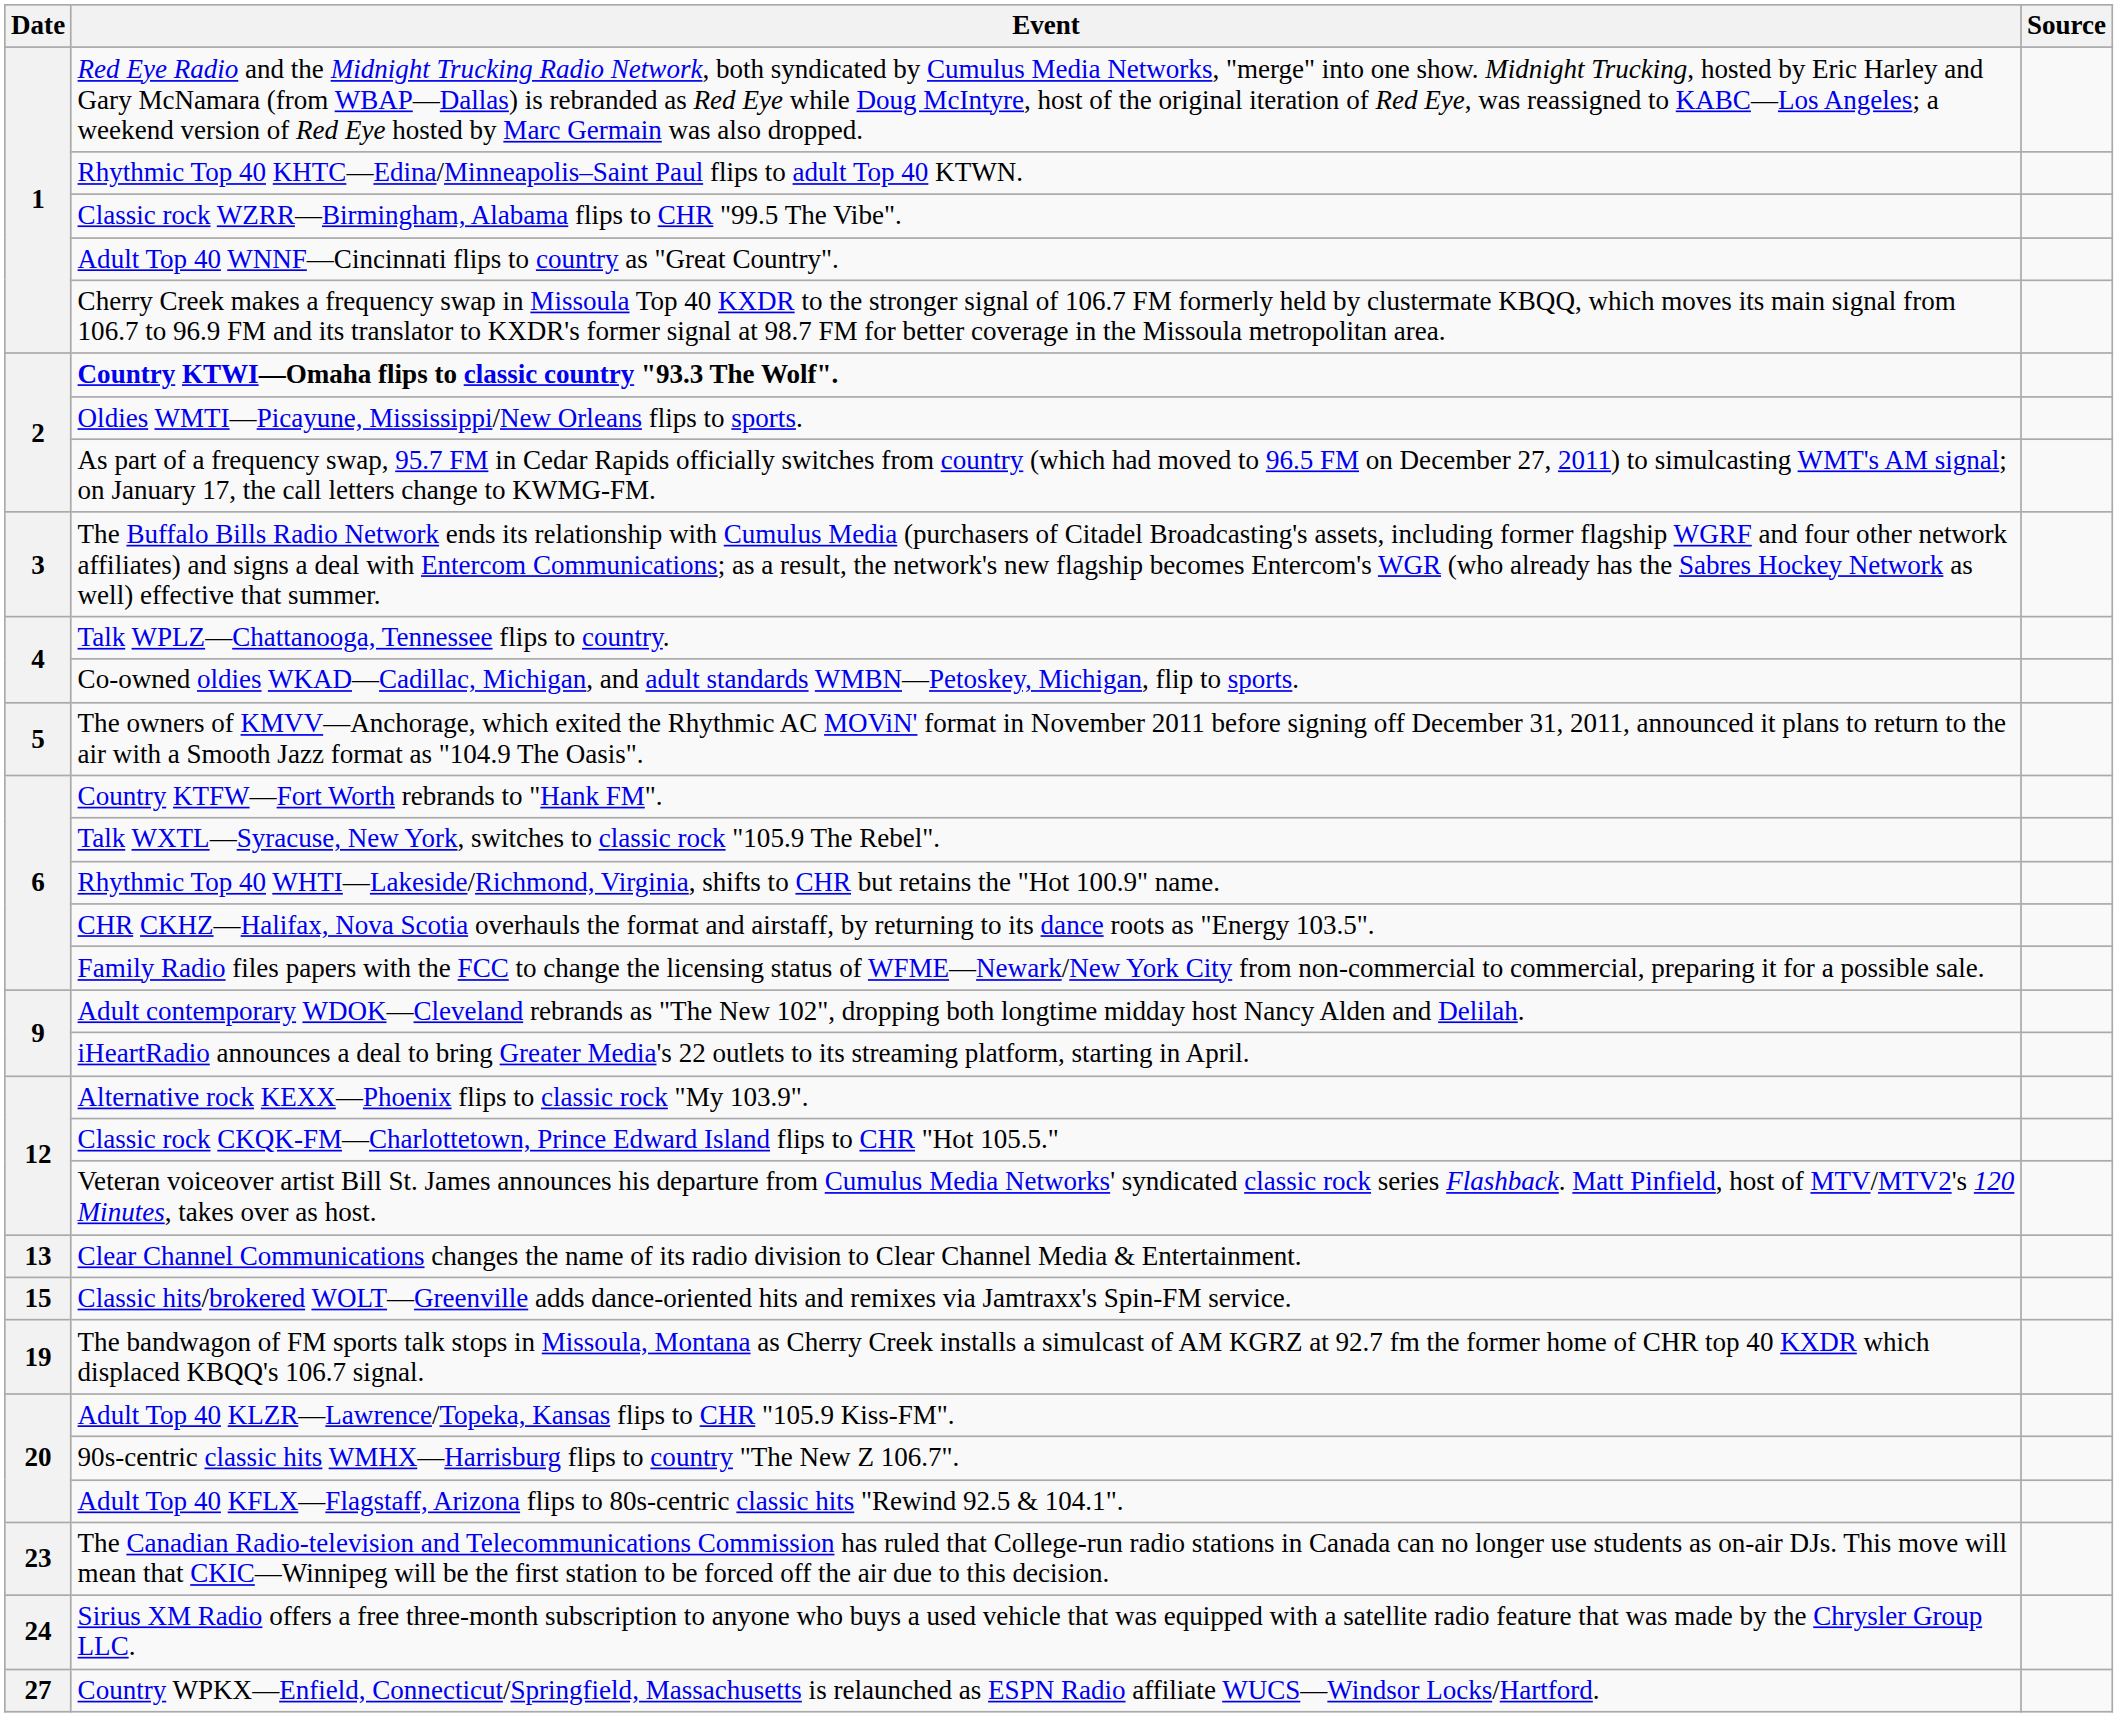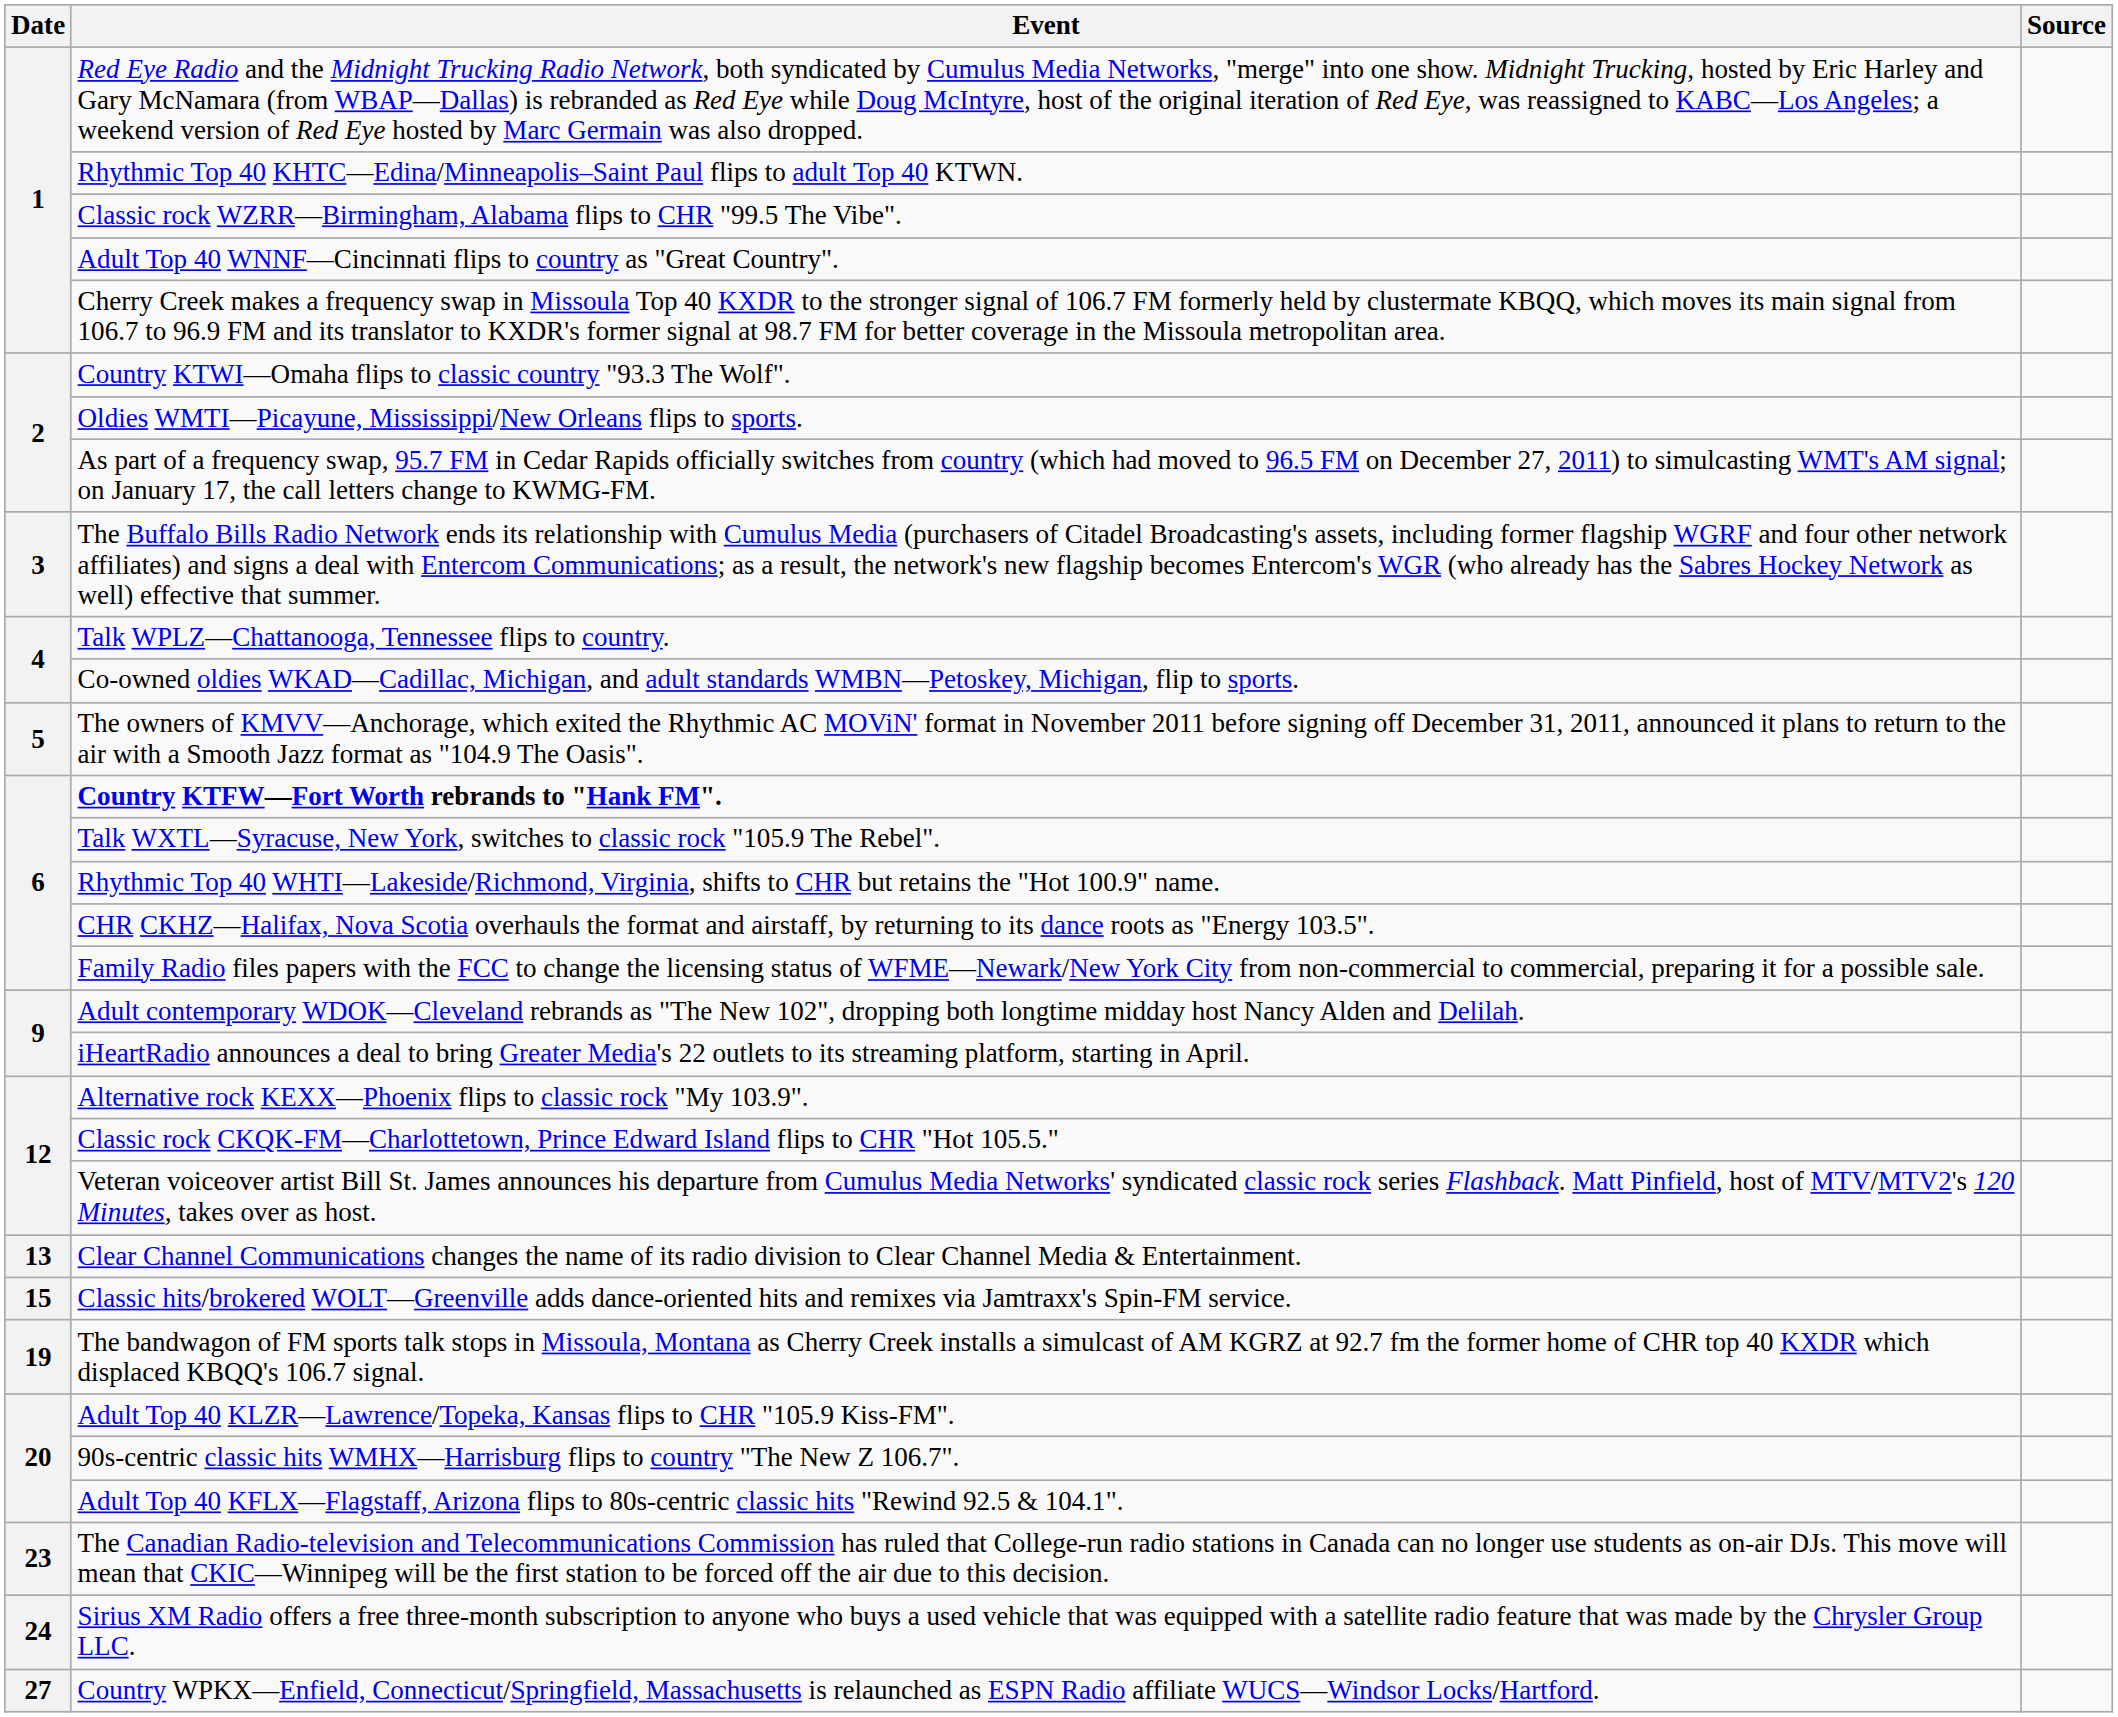(458, 374) bold -> (434, 374) normal
(370, 796) normal -> (400, 796) bold
